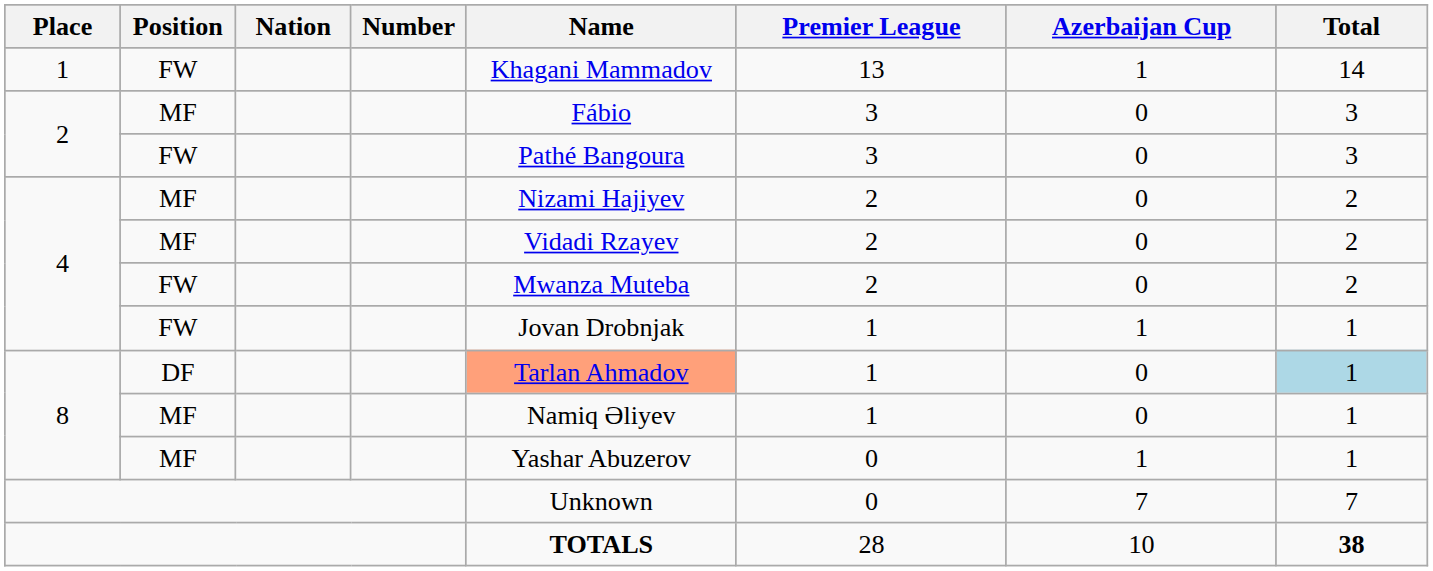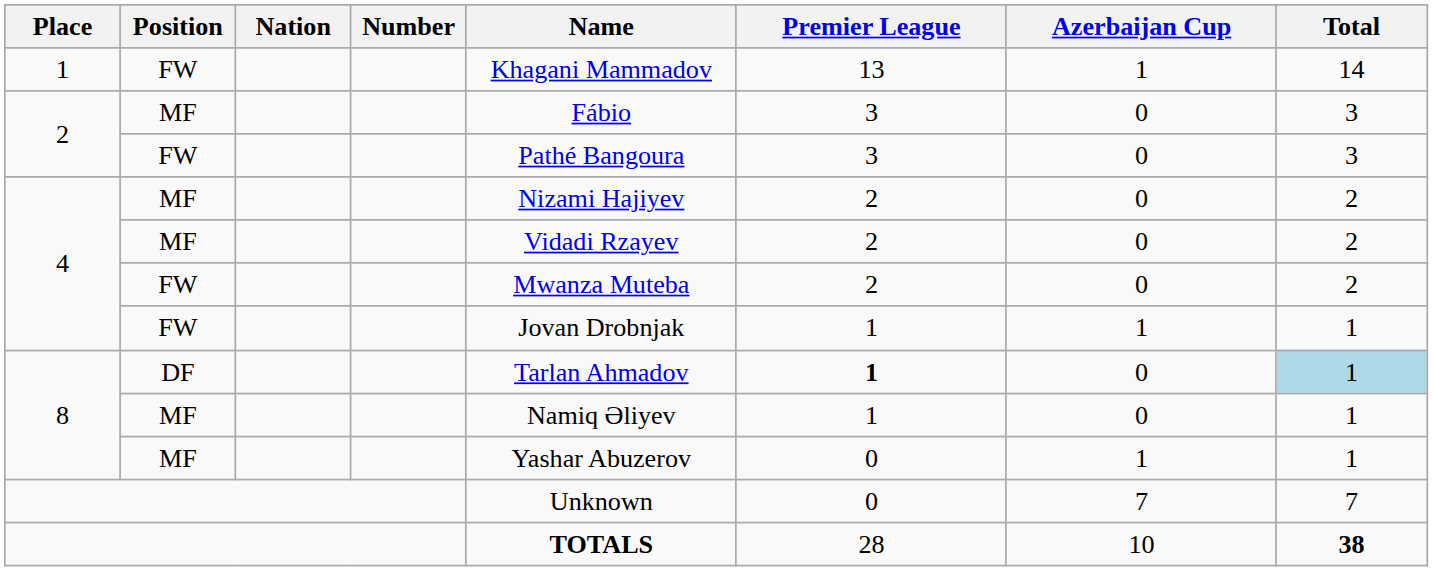(601, 371) lightsalmon background -> (601, 371) no background
(871, 371) normal -> (871, 371) bold
